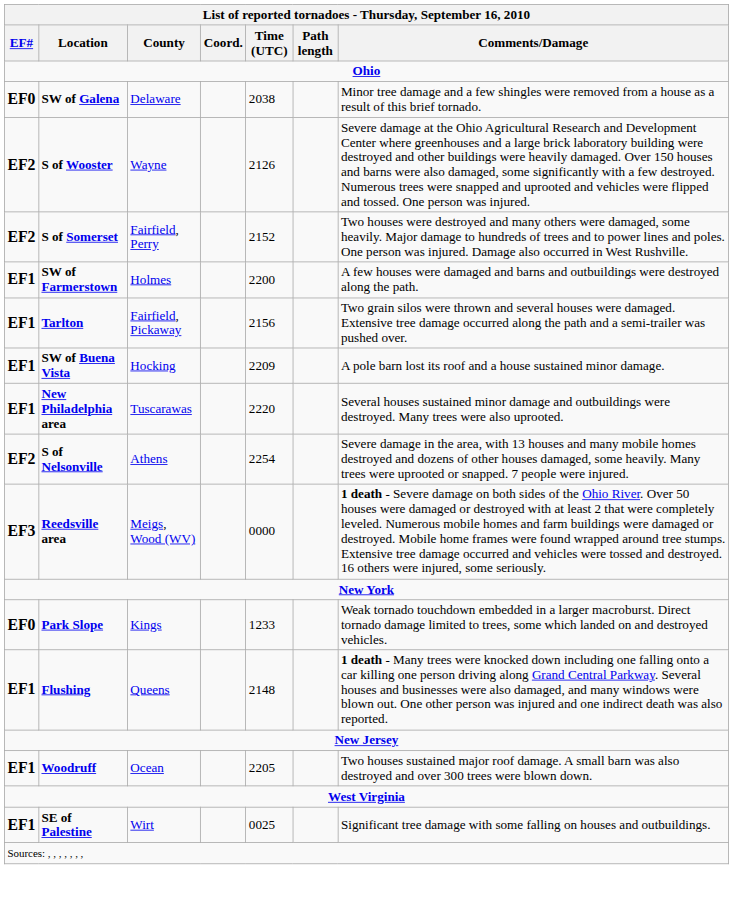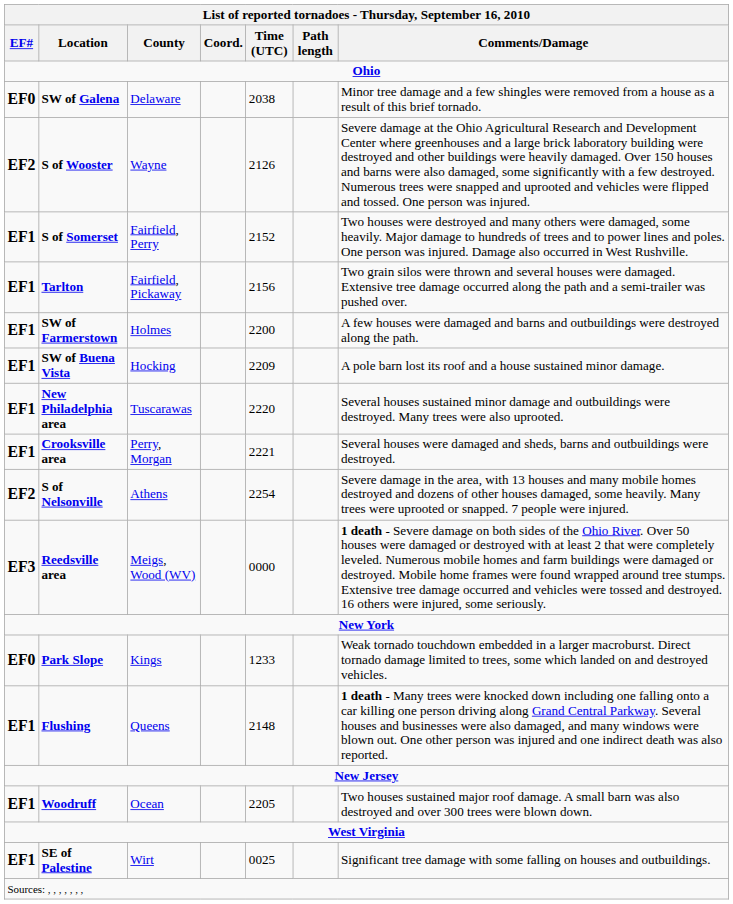(21, 237) EF2 -> (21, 237) EF1
rows swapped: (62, 322) <-> (79, 279)
+ row: (73, 451)
